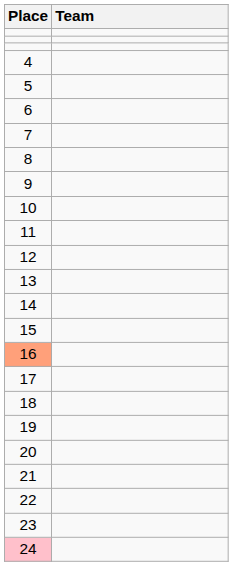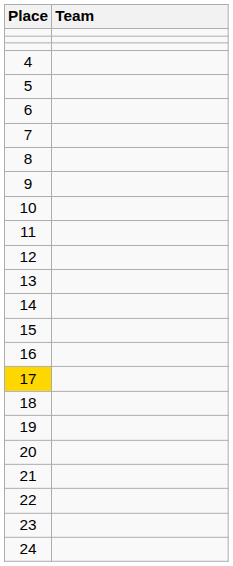(28, 354) lightsalmon background -> (28, 354) no background
(28, 378) no background -> (28, 378) gold background
(28, 549) pink background -> (28, 549) no background
